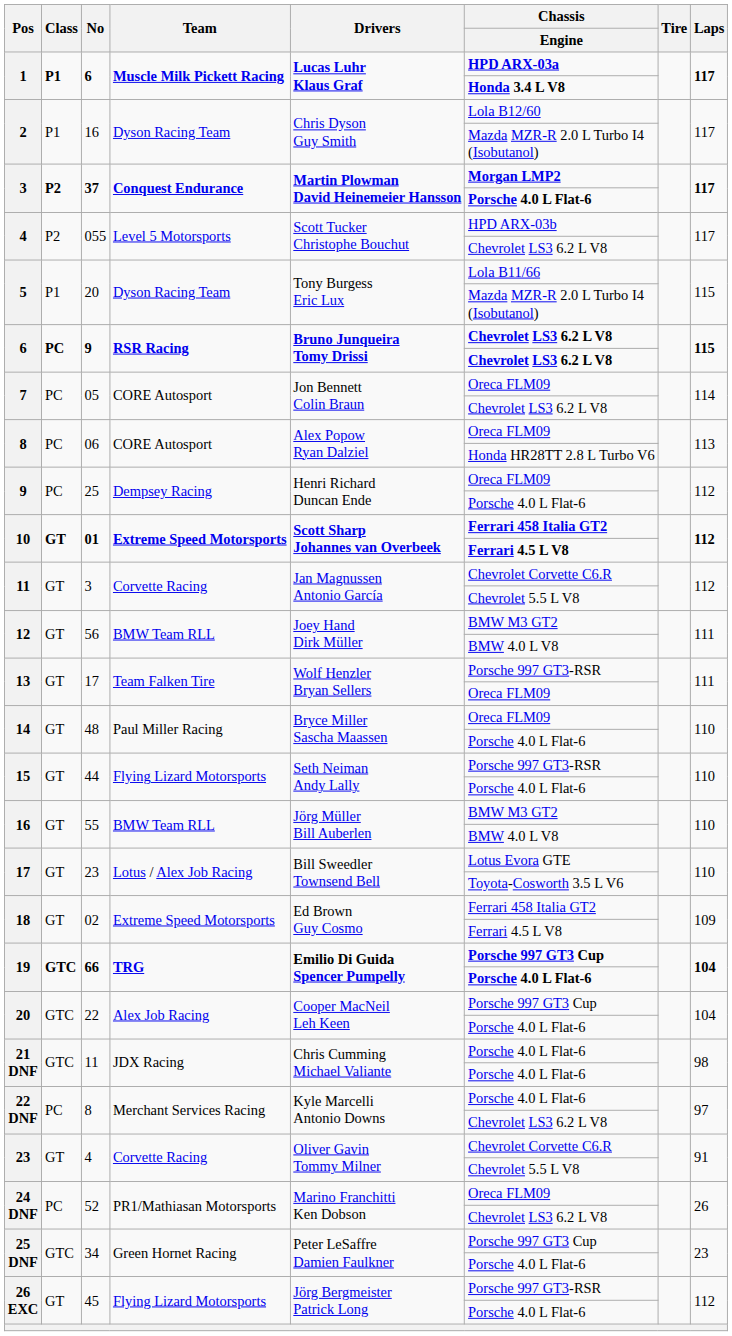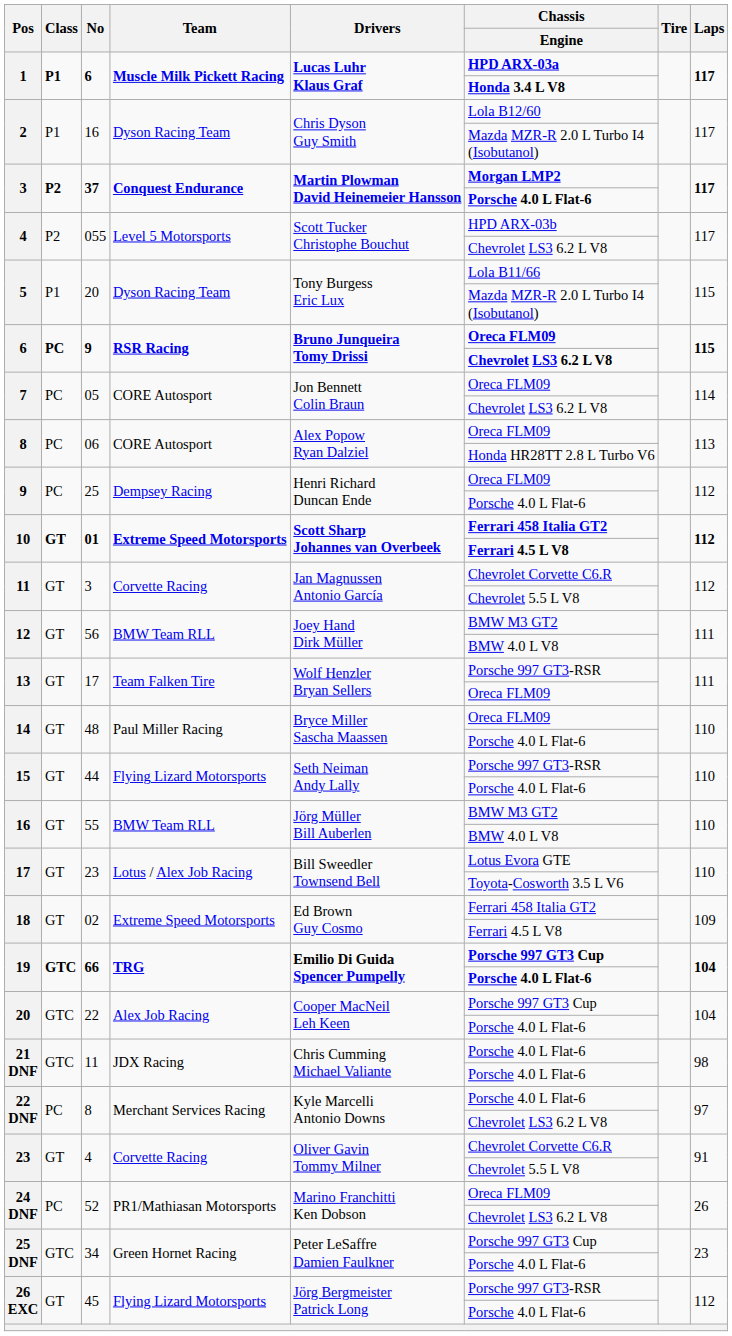(540, 336) Chevrolet LS3 6.2 L V8 -> (512, 336) Oreca FLM09
